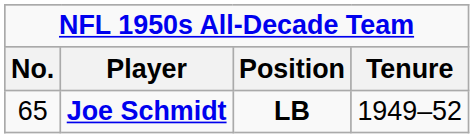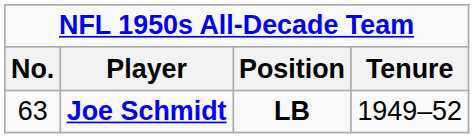(33, 111) 65 -> (33, 111) 63
